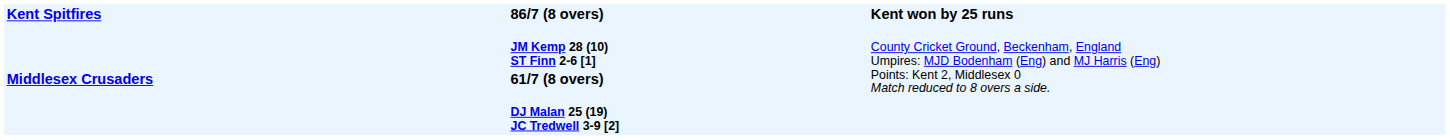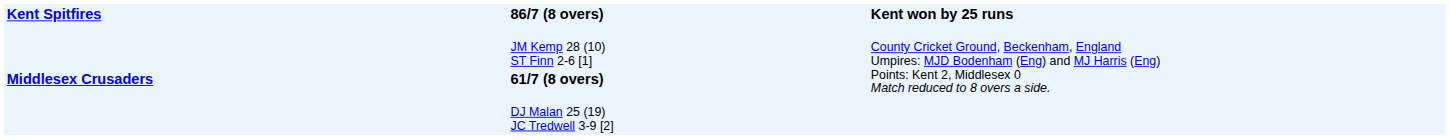(559, 54) bold -> (558, 54) normal
(565, 119) bold -> (562, 119) normal
